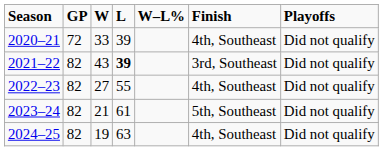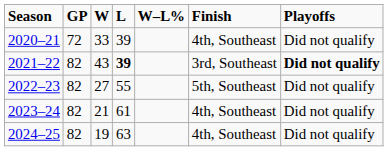(329, 63) normal -> (332, 63) bold
(234, 87) 4th, Southeast -> (234, 87) 5th, Southeast
(234, 110) 5th, Southeast -> (234, 110) 4th, Southeast
